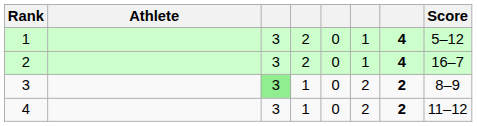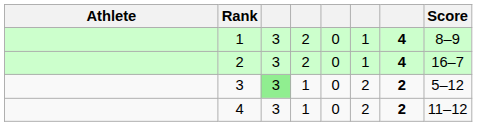columns swapped: (26, 16) <-> (154, 16)
(448, 39) 5–12 -> (448, 39) 8–9
(448, 86) 8–9 -> (448, 86) 5–12
